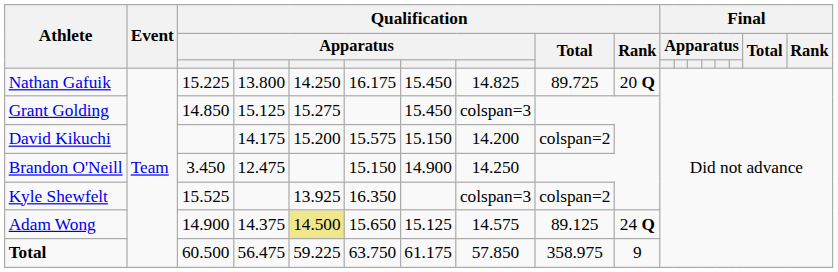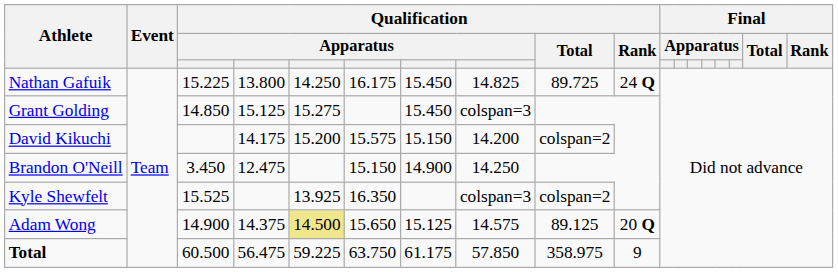(637, 82) 20 Q -> (637, 82) 24 Q
(637, 224) 24 Q -> (637, 224) 20 Q
